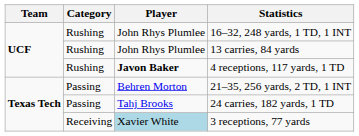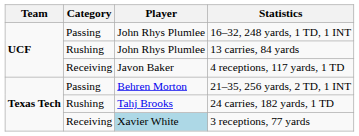(85, 31) Rushing -> (83, 31) Passing
(85, 67) Rushing -> (89, 67) Receiving
(148, 67) bold -> (146, 67) normal
(83, 103) Passing -> (85, 103) Rushing
